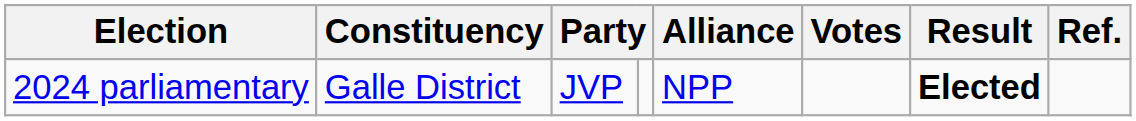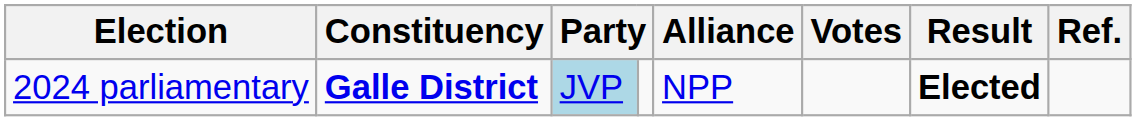(423, 86) normal -> (431, 86) bold
(591, 86) no background -> (591, 86) lightblue background
